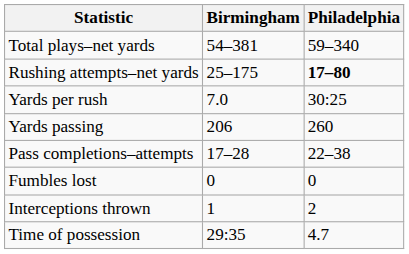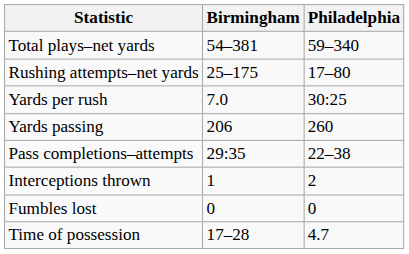(329, 72) bold -> (329, 72) normal
(228, 153) 17–28 -> (226, 153) 29:35
rows swapped: (80, 208) <-> (52, 180)
(226, 235) 29:35 -> (228, 235) 17–28
